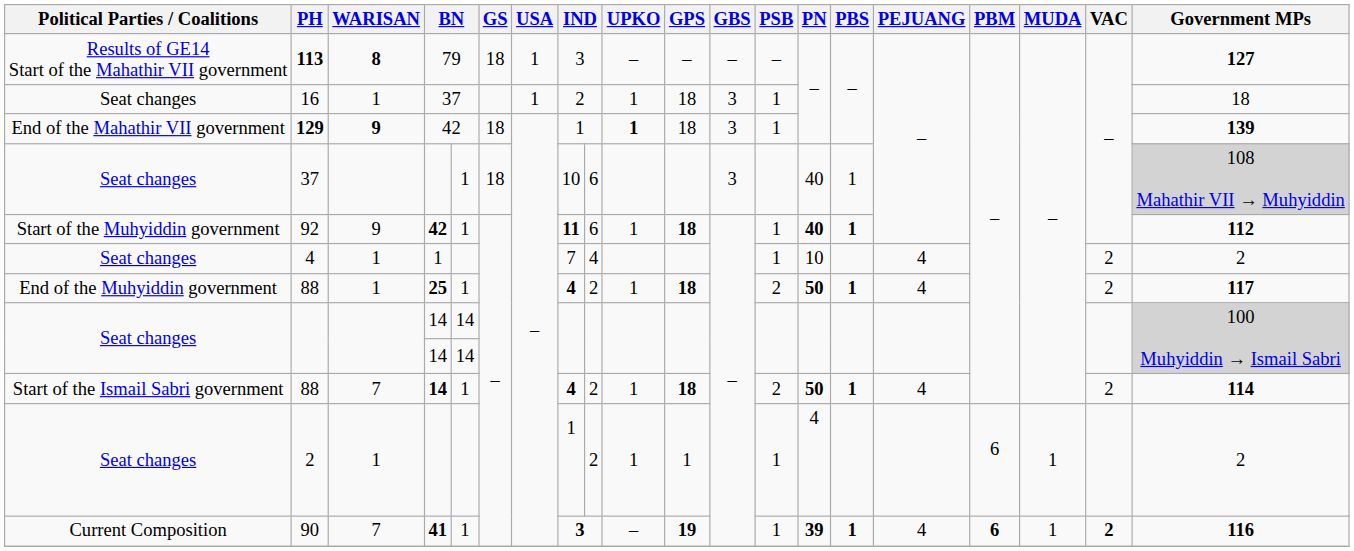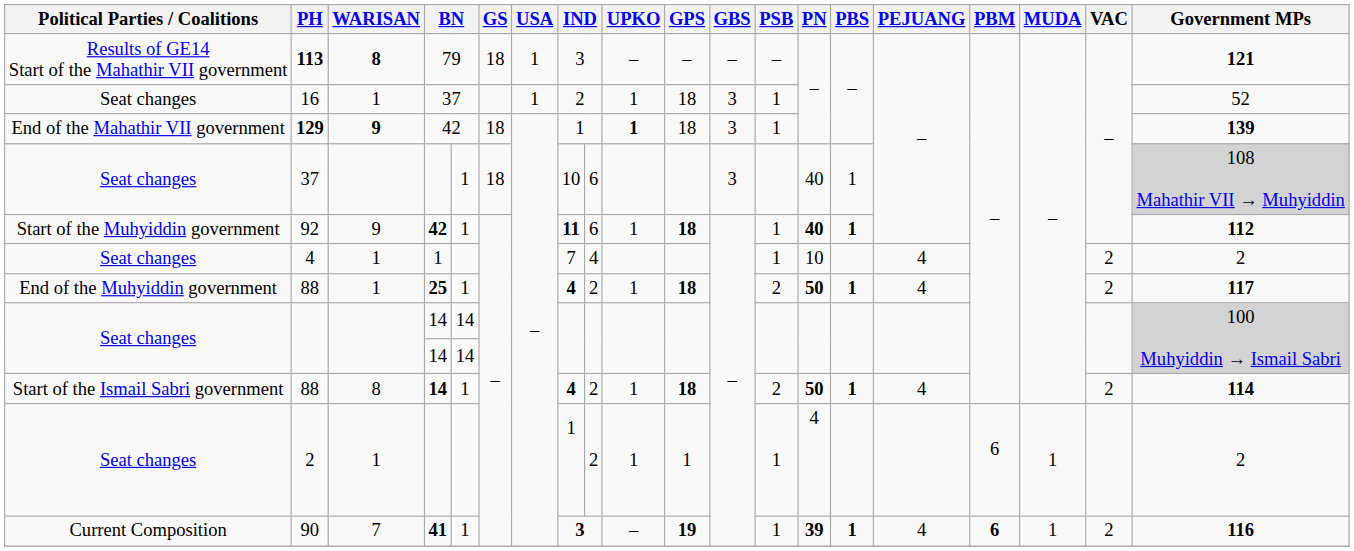(1241, 59) 127 -> (1241, 59) 121
(1241, 98) 18 -> (1241, 98) 52
(376, 388) 7 -> (376, 388) 8
(1109, 530) bold -> (1109, 530) normal
